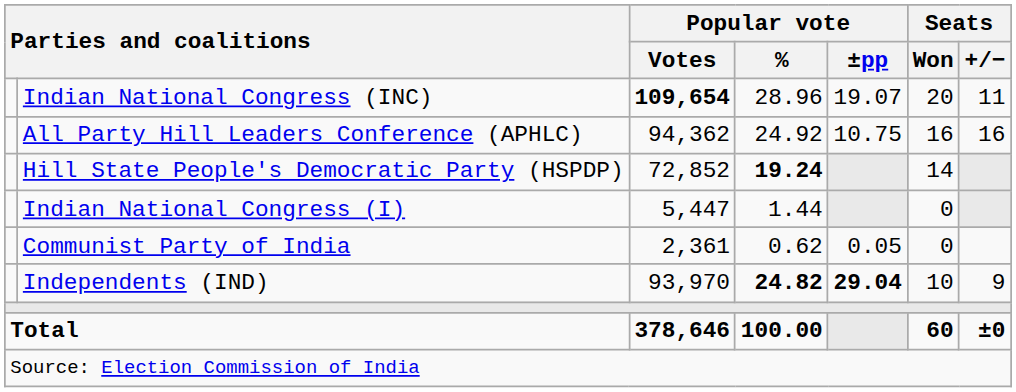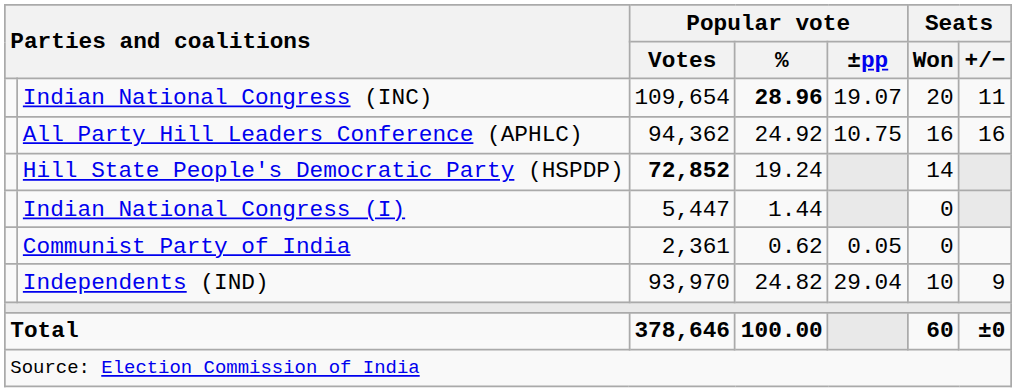(682, 98) bold -> (682, 98) normal
(789, 98) normal -> (789, 98) bold
(689, 172) normal -> (689, 172) bold
(789, 172) bold -> (789, 172) normal
(789, 283) bold -> (789, 283) normal
(868, 283) bold -> (868, 283) normal
